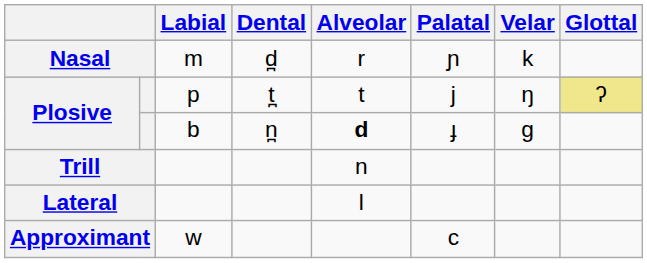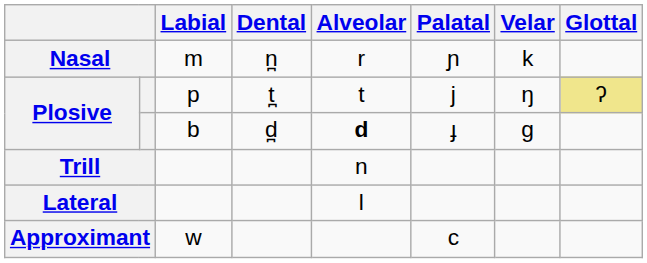(271, 58) d̪ -> (271, 58) n̪
(271, 130) n̪ -> (271, 130) d̪
